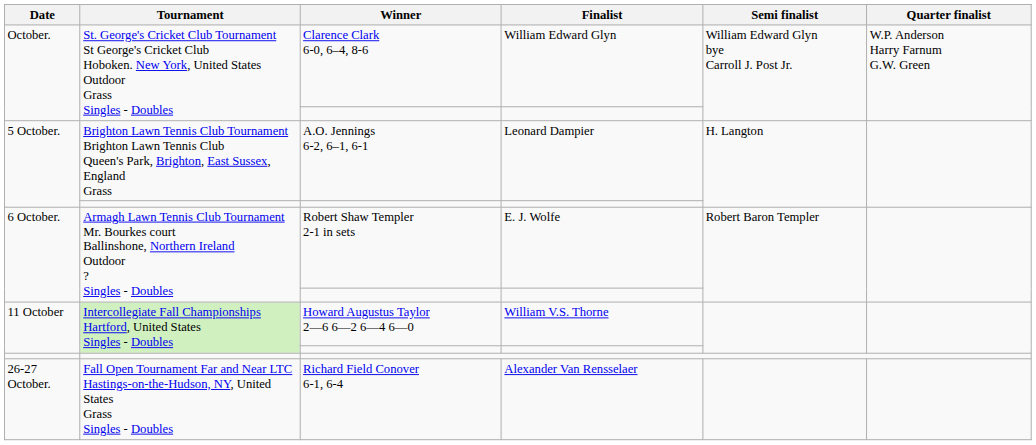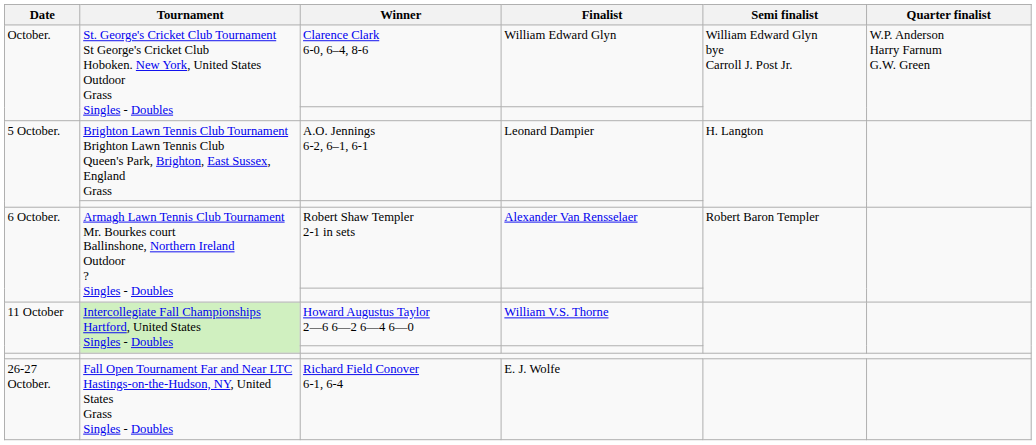(532, 217) E. J. Wolfe -> (571, 217) Alexander Van Rensselaer
(571, 368) Alexander Van Rensselaer -> (532, 368) E. J. Wolfe
